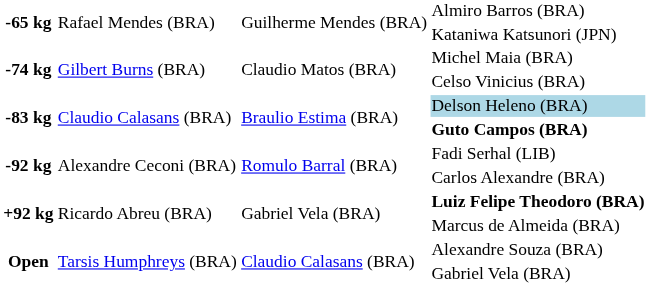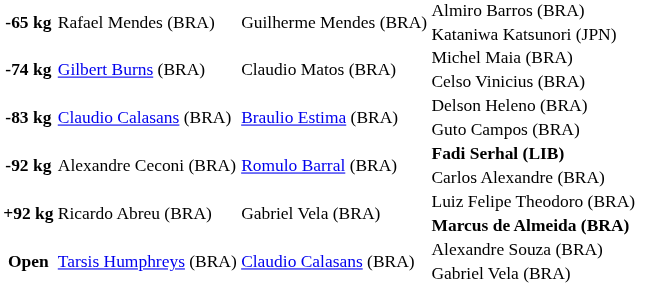(509, 105) lightblue background -> (509, 105) no background
(509, 129) bold -> (506, 129) normal
(493, 153) normal -> (498, 153) bold
(538, 201) bold -> (533, 201) normal
(526, 225) normal -> (530, 225) bold
